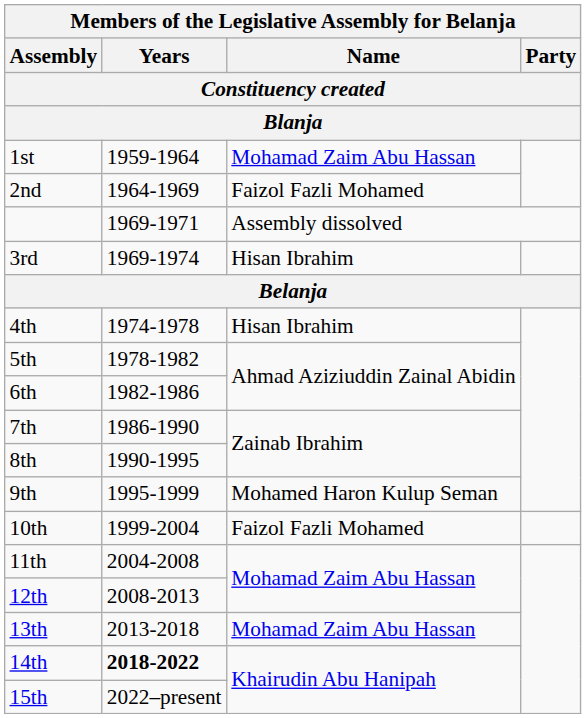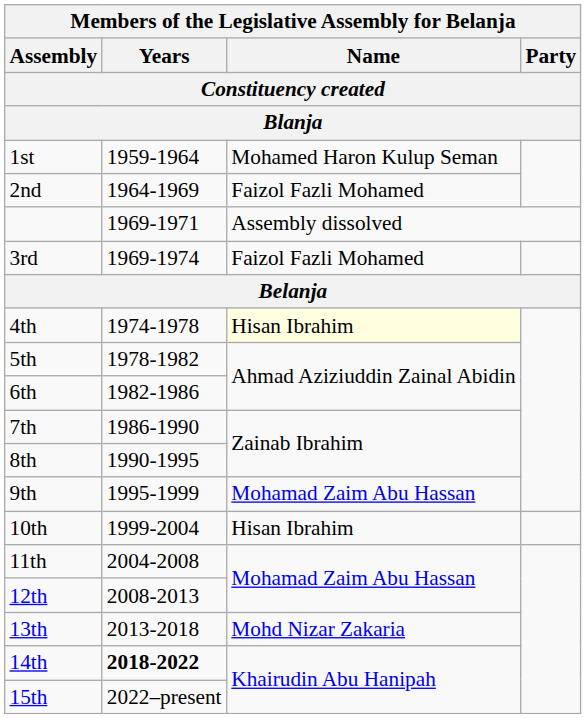(353, 156) Mohamad Zaim Abu Hassan -> (365, 156) Mohamed Haron Kulup Seman
(292, 257) Hisan Ibrahim -> (328, 257) Faizol Fazli Mohamed
(292, 325) no background -> (292, 325) lightyellow background
(365, 493) Mohamed Haron Kulup Seman -> (353, 493) Mohamad Zaim Abu Hassan
(328, 527) Faizol Fazli Mohamed -> (292, 527) Hisan Ibrahim
(353, 628) Mohamad Zaim Abu Hassan -> (318, 628) Mohd Nizar Zakaria
